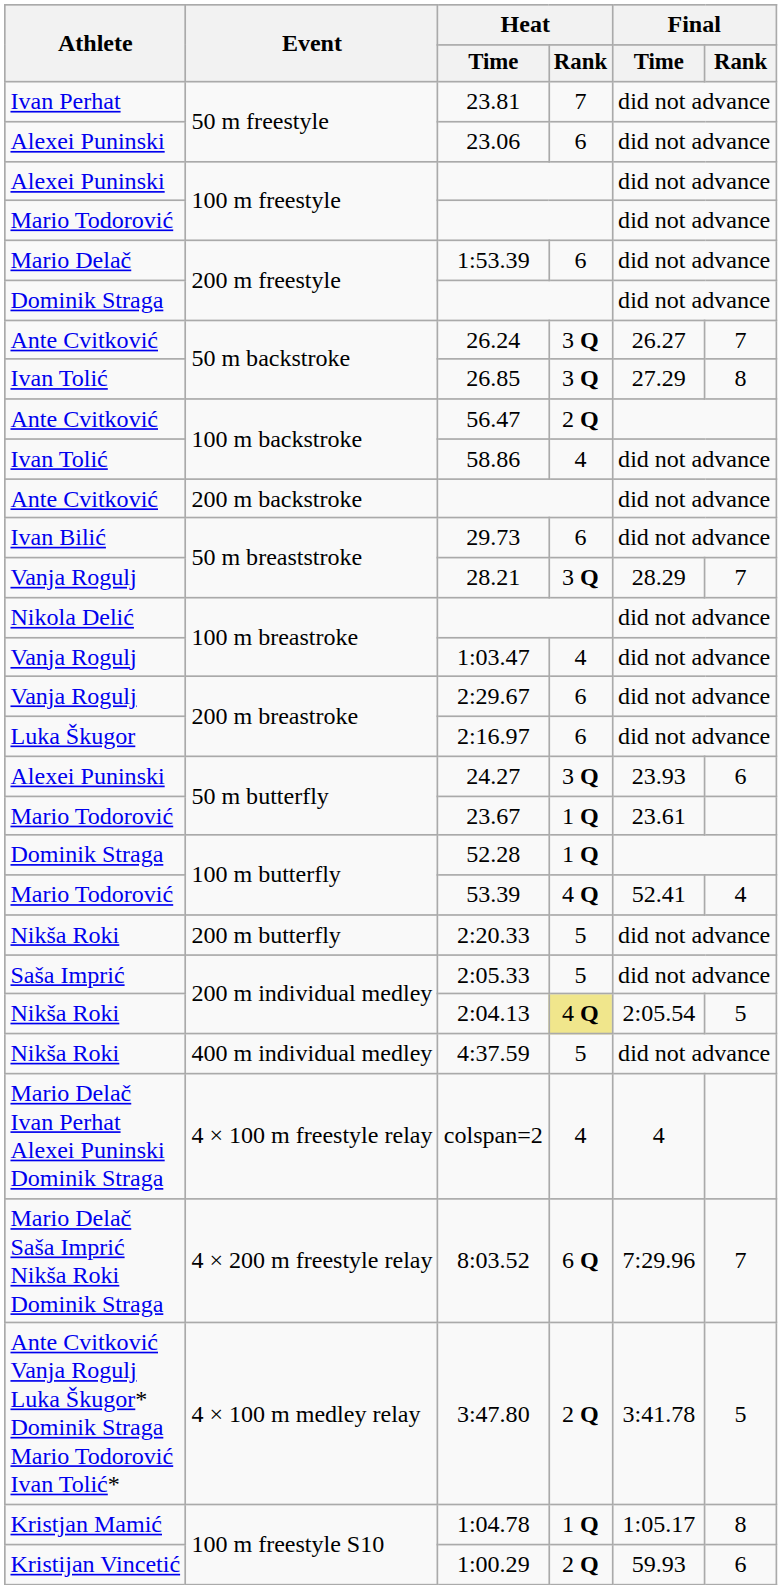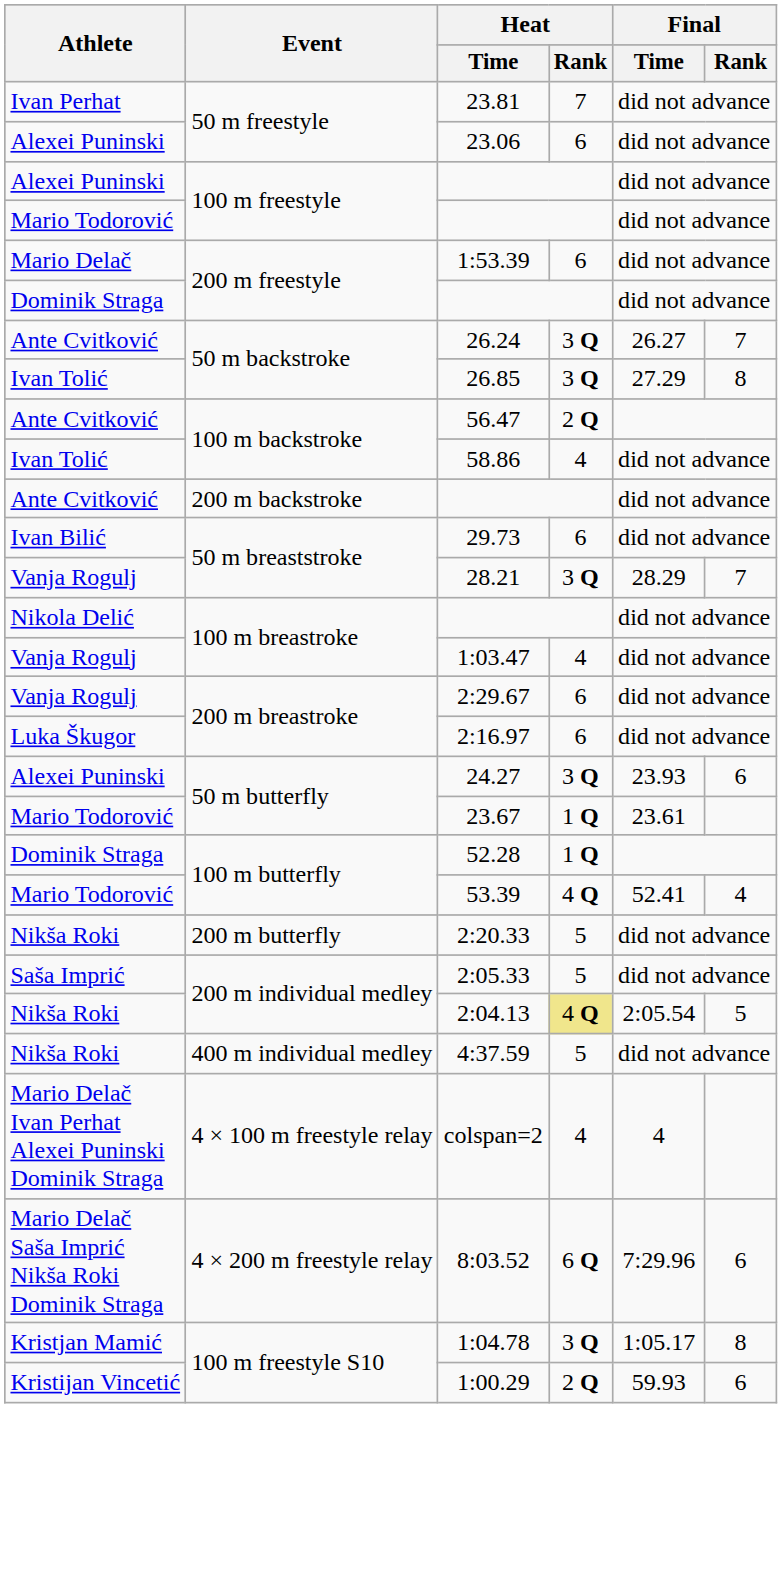(741, 1260) 7 -> (741, 1260) 6
- row: (92, 1414)
(580, 1524) 1 Q -> (580, 1343) 3 Q
